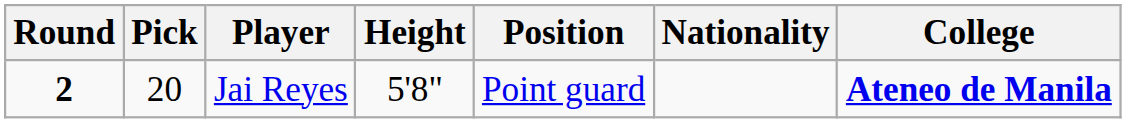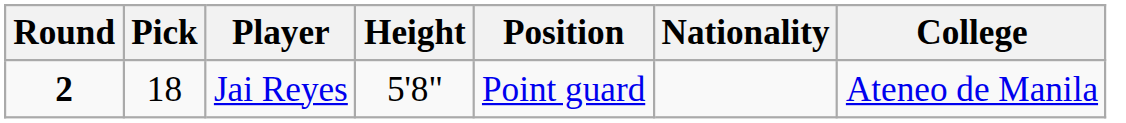(164, 88) 20 -> (164, 88) 18
(979, 88) bold -> (972, 88) normal
